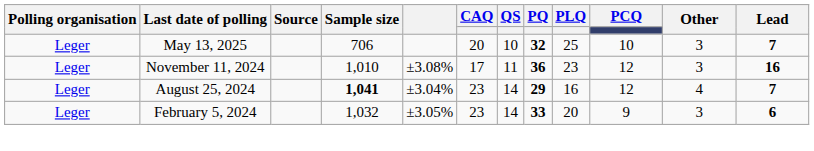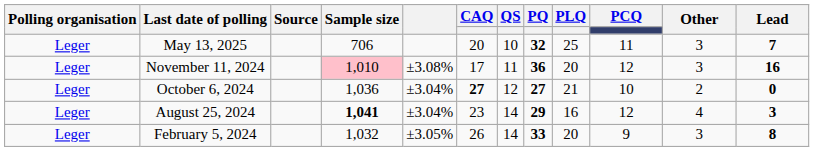(626, 44) 10 -> (626, 44) 11
(362, 67) no background -> (362, 67) pink background
(571, 67) 23 -> (571, 67) 20
+ row: (205, 89)
(772, 89) 7 -> (772, 112) 3
(477, 112) 23 -> (477, 134) 26
(772, 112) 6 -> (772, 134) 8
